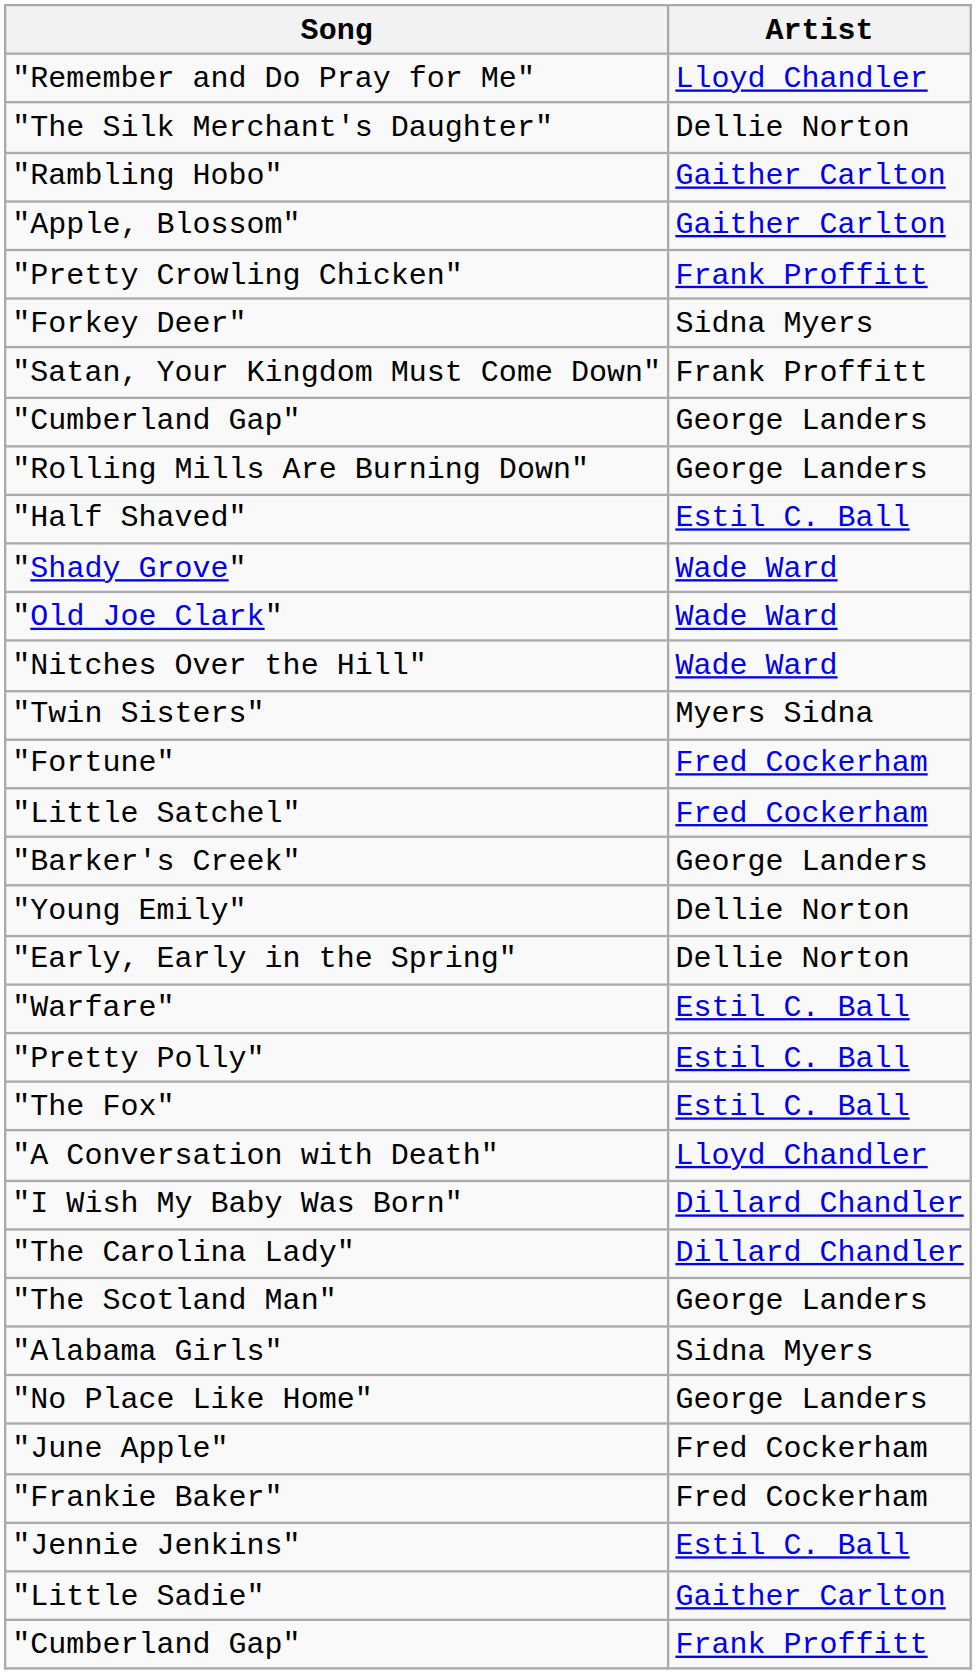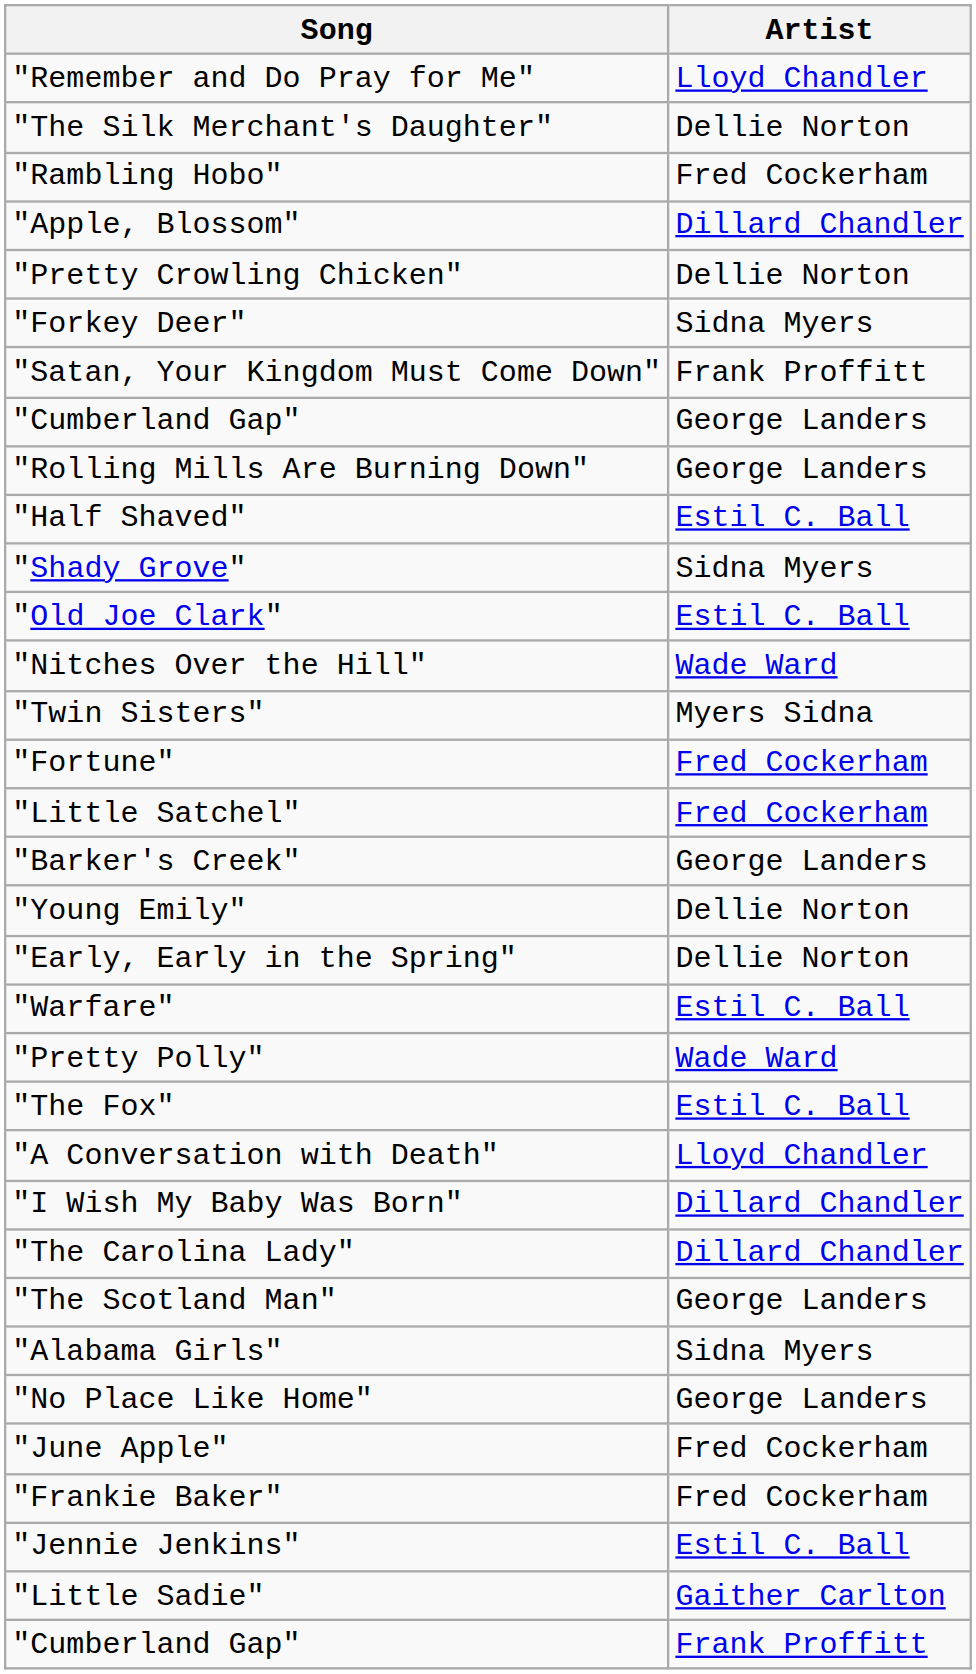(811, 176) Gaither Carlton -> (802, 176) Fred Cockerham
(811, 225) Gaither Carlton -> (820, 225) Dillard Chandler
(802, 274) Frank Proffitt -> (793, 274) Dellie Norton
(756, 568) Wade Ward -> (775, 568) Sidna Myers
(756, 617) Wade Ward -> (793, 617) Estil C. Ball
(793, 1057) Estil C. Ball -> (756, 1057) Wade Ward
